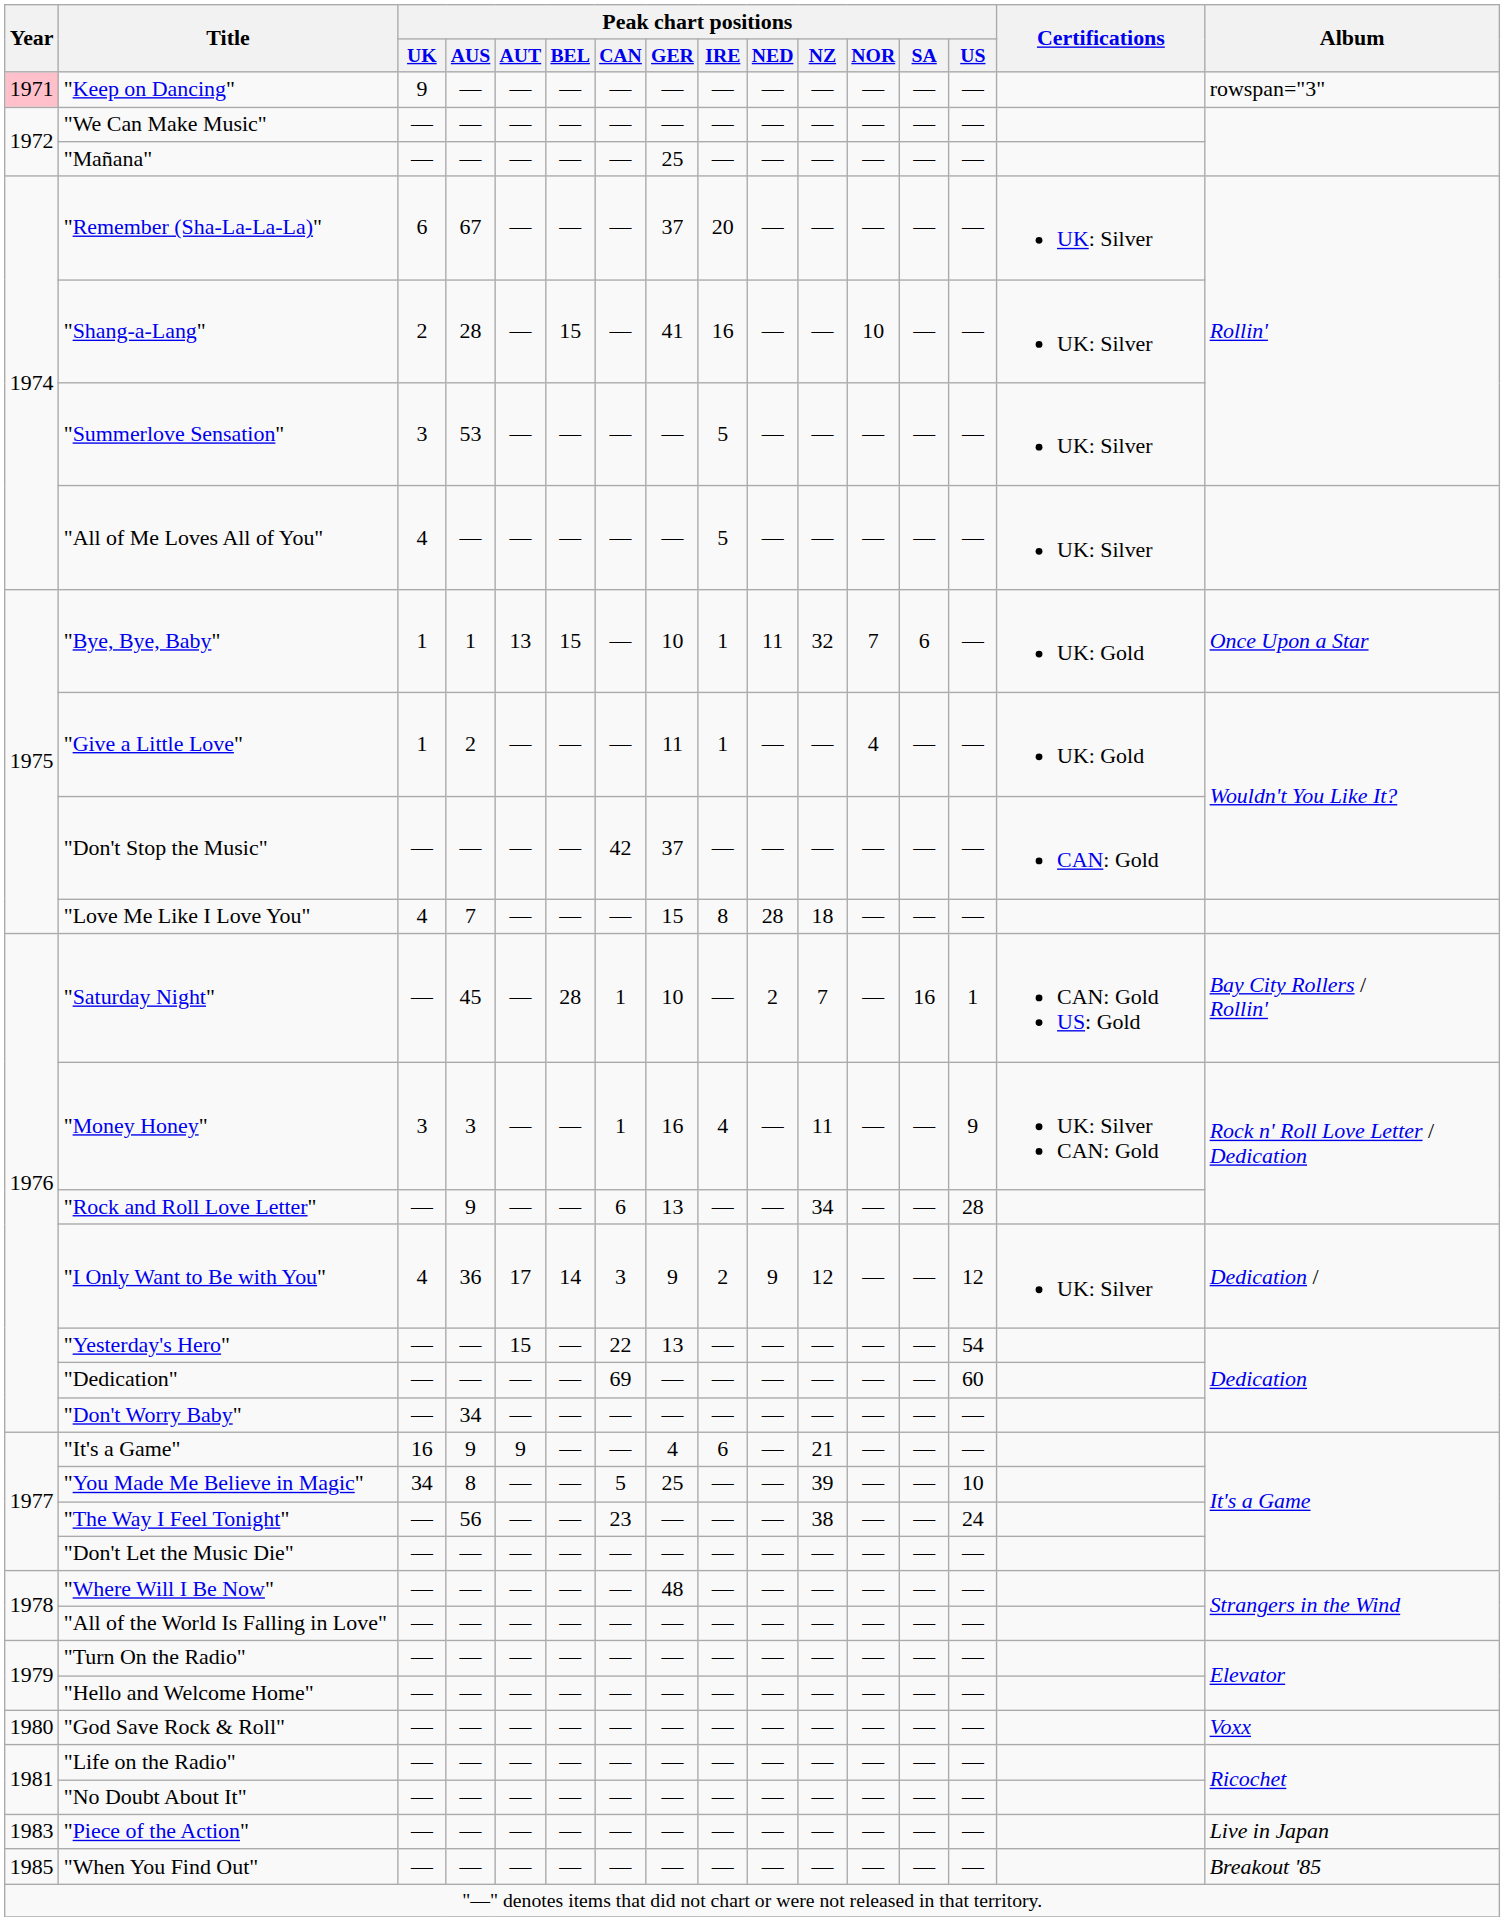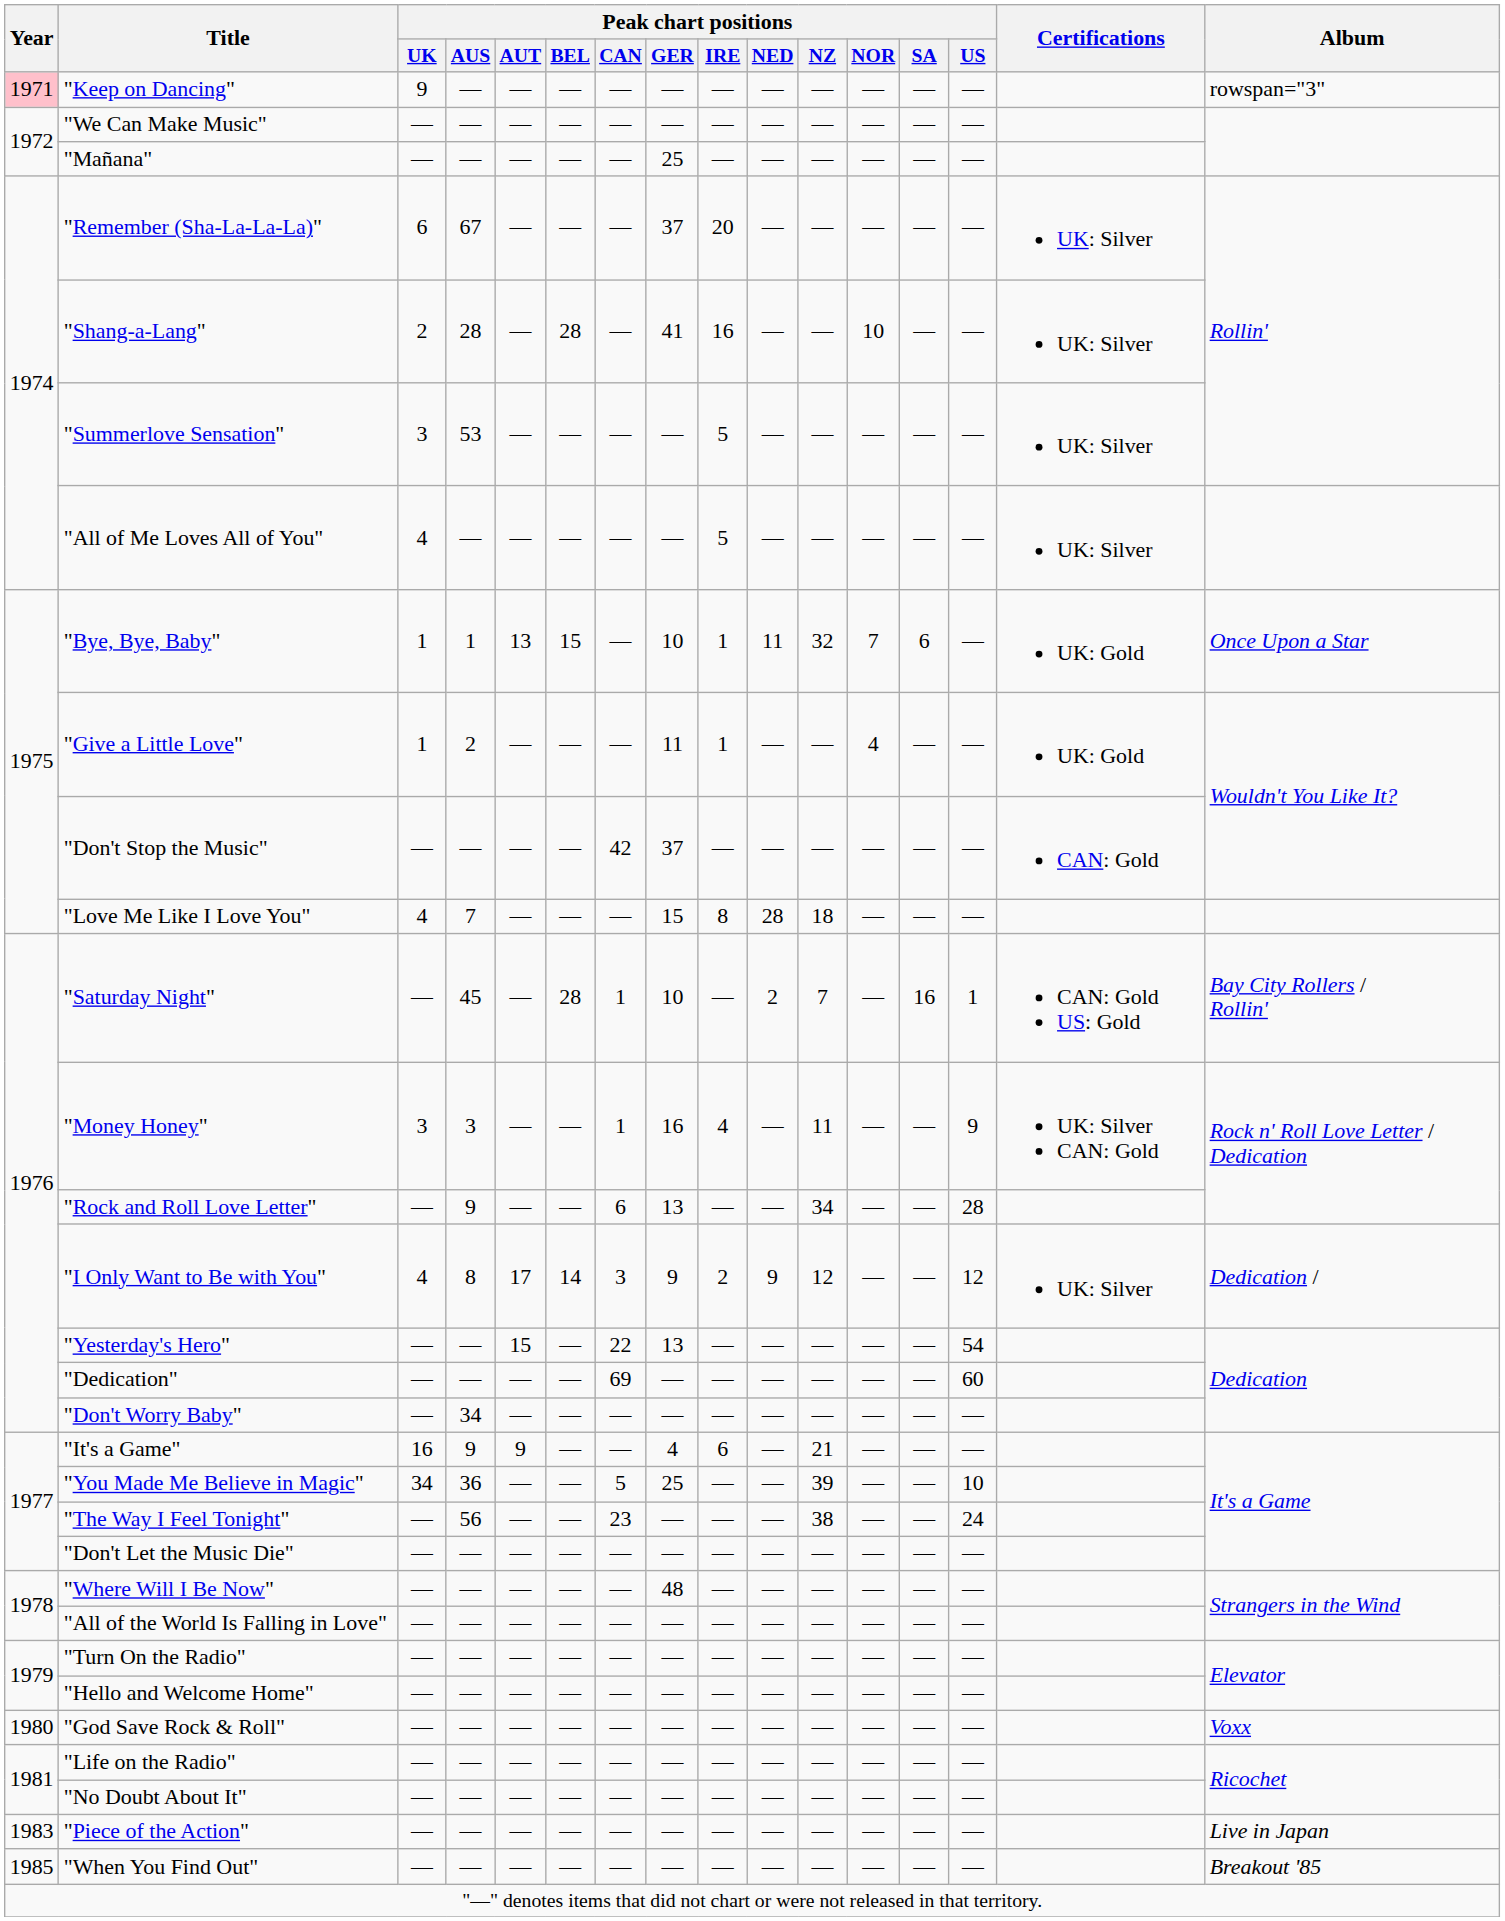(570, 330) 15 -> (570, 330) 28
(471, 1275) 36 -> (471, 1275) 8
(471, 1484) 8 -> (471, 1484) 36
